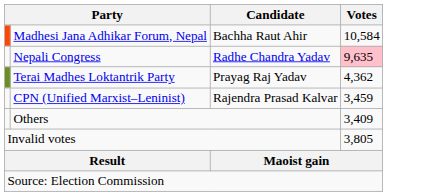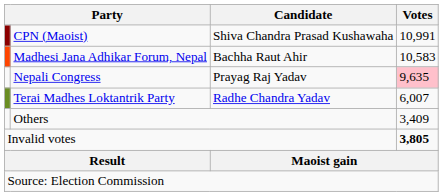+ row: (50, 35)
(362, 35) 10,584 -> (417, 56) 10,583
(271, 56) Radhe Chandra Yadav -> (260, 77) Prayag Raj Yadav
(260, 77) Prayag Raj Yadav -> (271, 98) Radhe Chandra Yadav
(358, 77) 4,362 -> (414, 98) 6,007
- row: (99, 98)
(358, 139) normal -> (414, 139) bold
